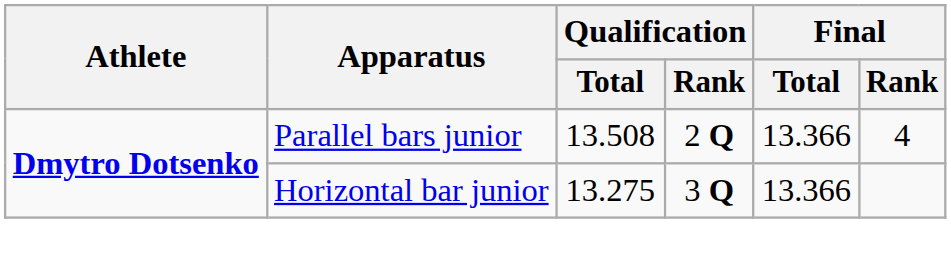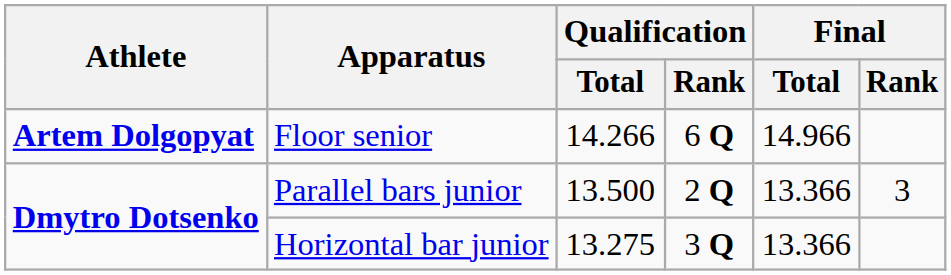+ row: (353, 136)
(610, 136) 13.508 -> (610, 189) 13.500
(902, 136) 4 -> (902, 189) 3
